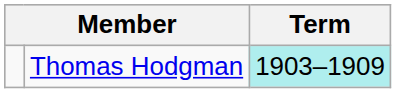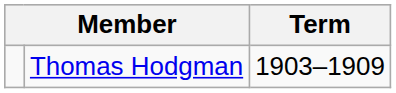(320, 66) paleturquoise background -> (320, 66) no background
